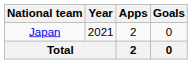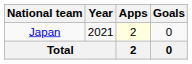(133, 31) no background -> (133, 31) lightyellow background
